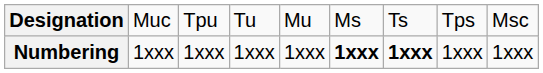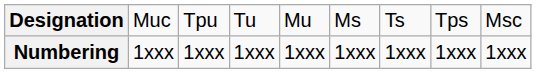(357, 52) bold -> (355, 52) normal
(410, 52) bold -> (405, 52) normal
